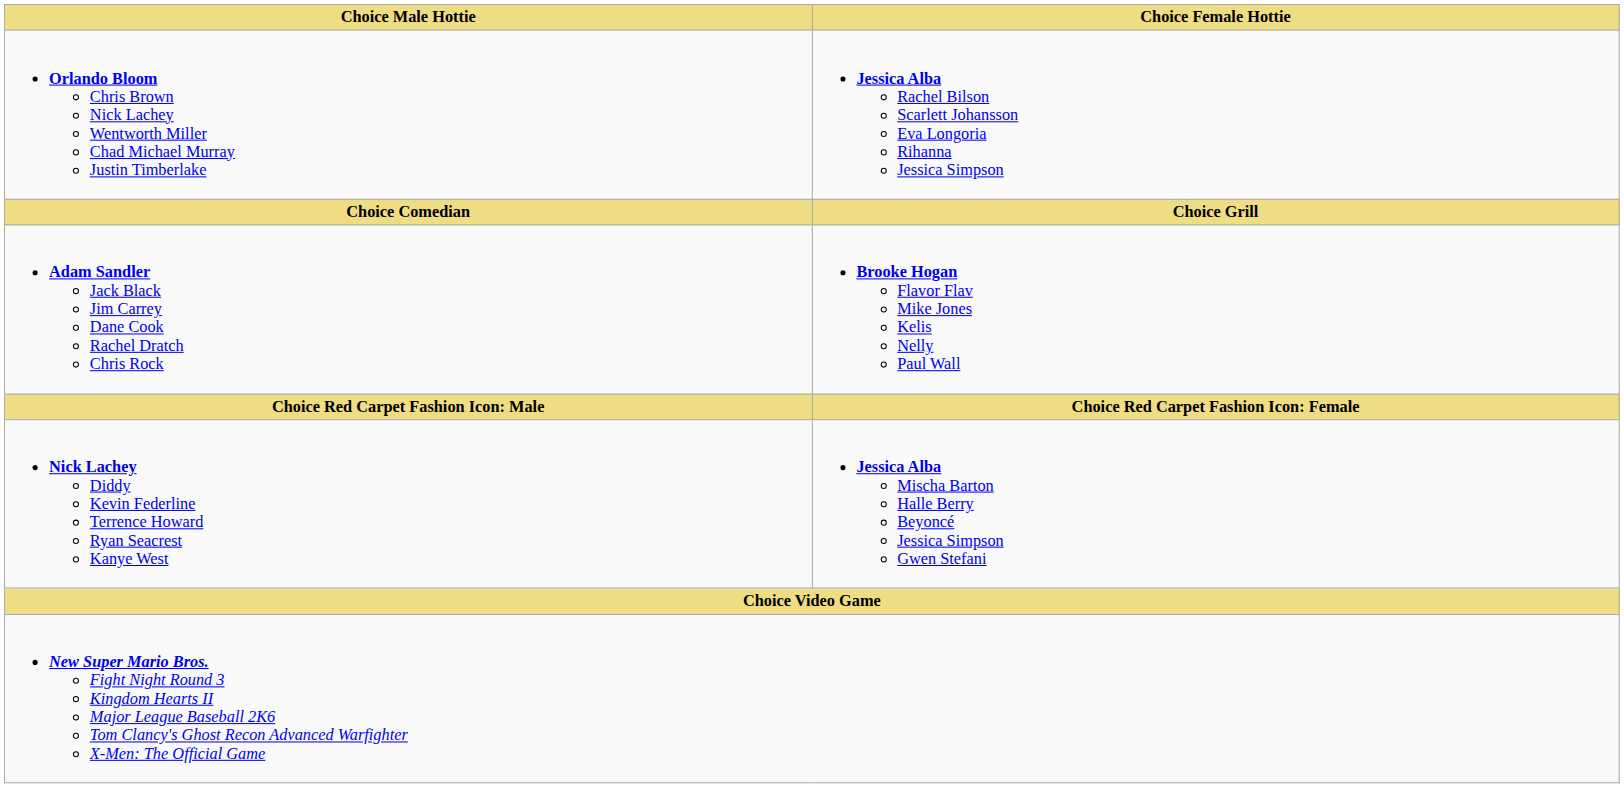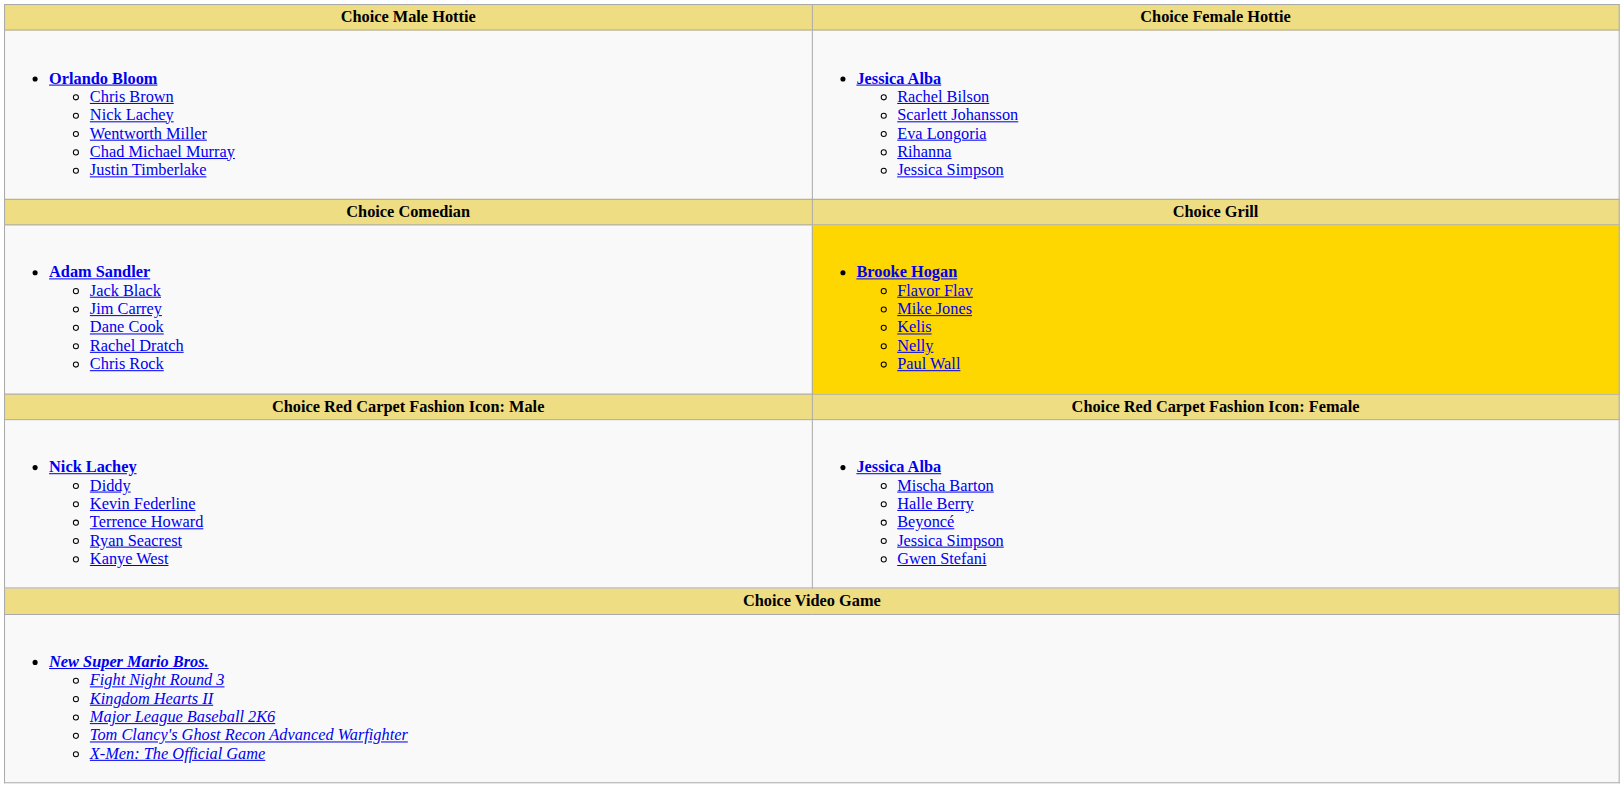(1216, 318) no background -> (1216, 318) gold background
